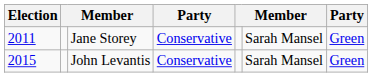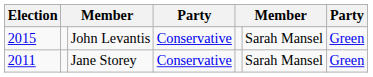rows swapped: (104, 38) <-> (110, 60)
